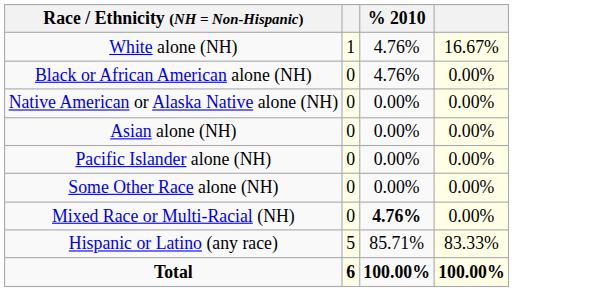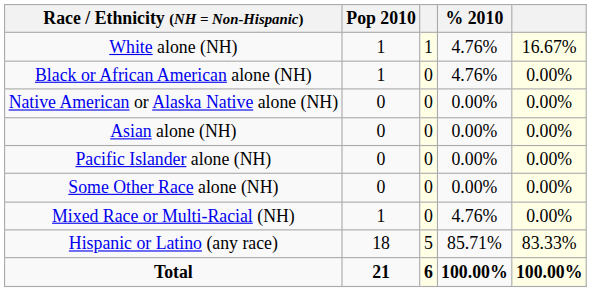+ column: (381, 18)
(397, 215) bold -> (474, 215) normal
